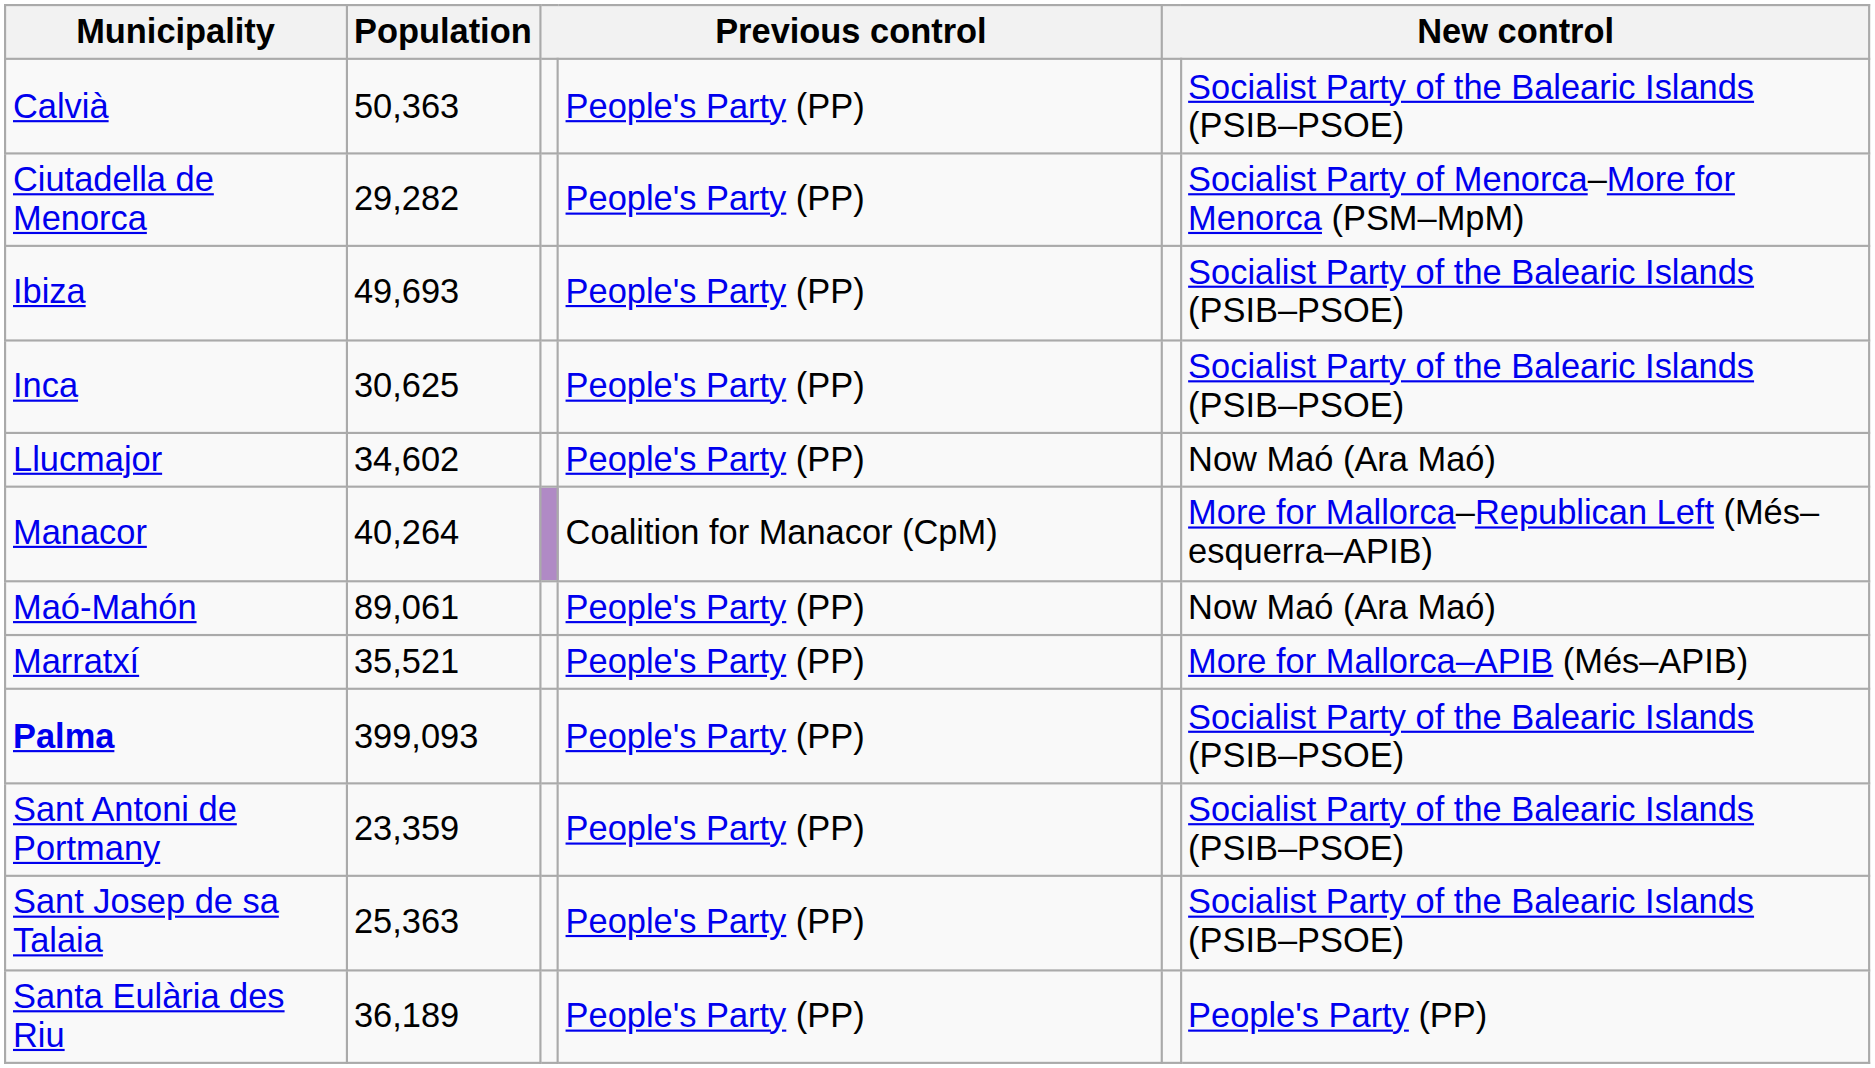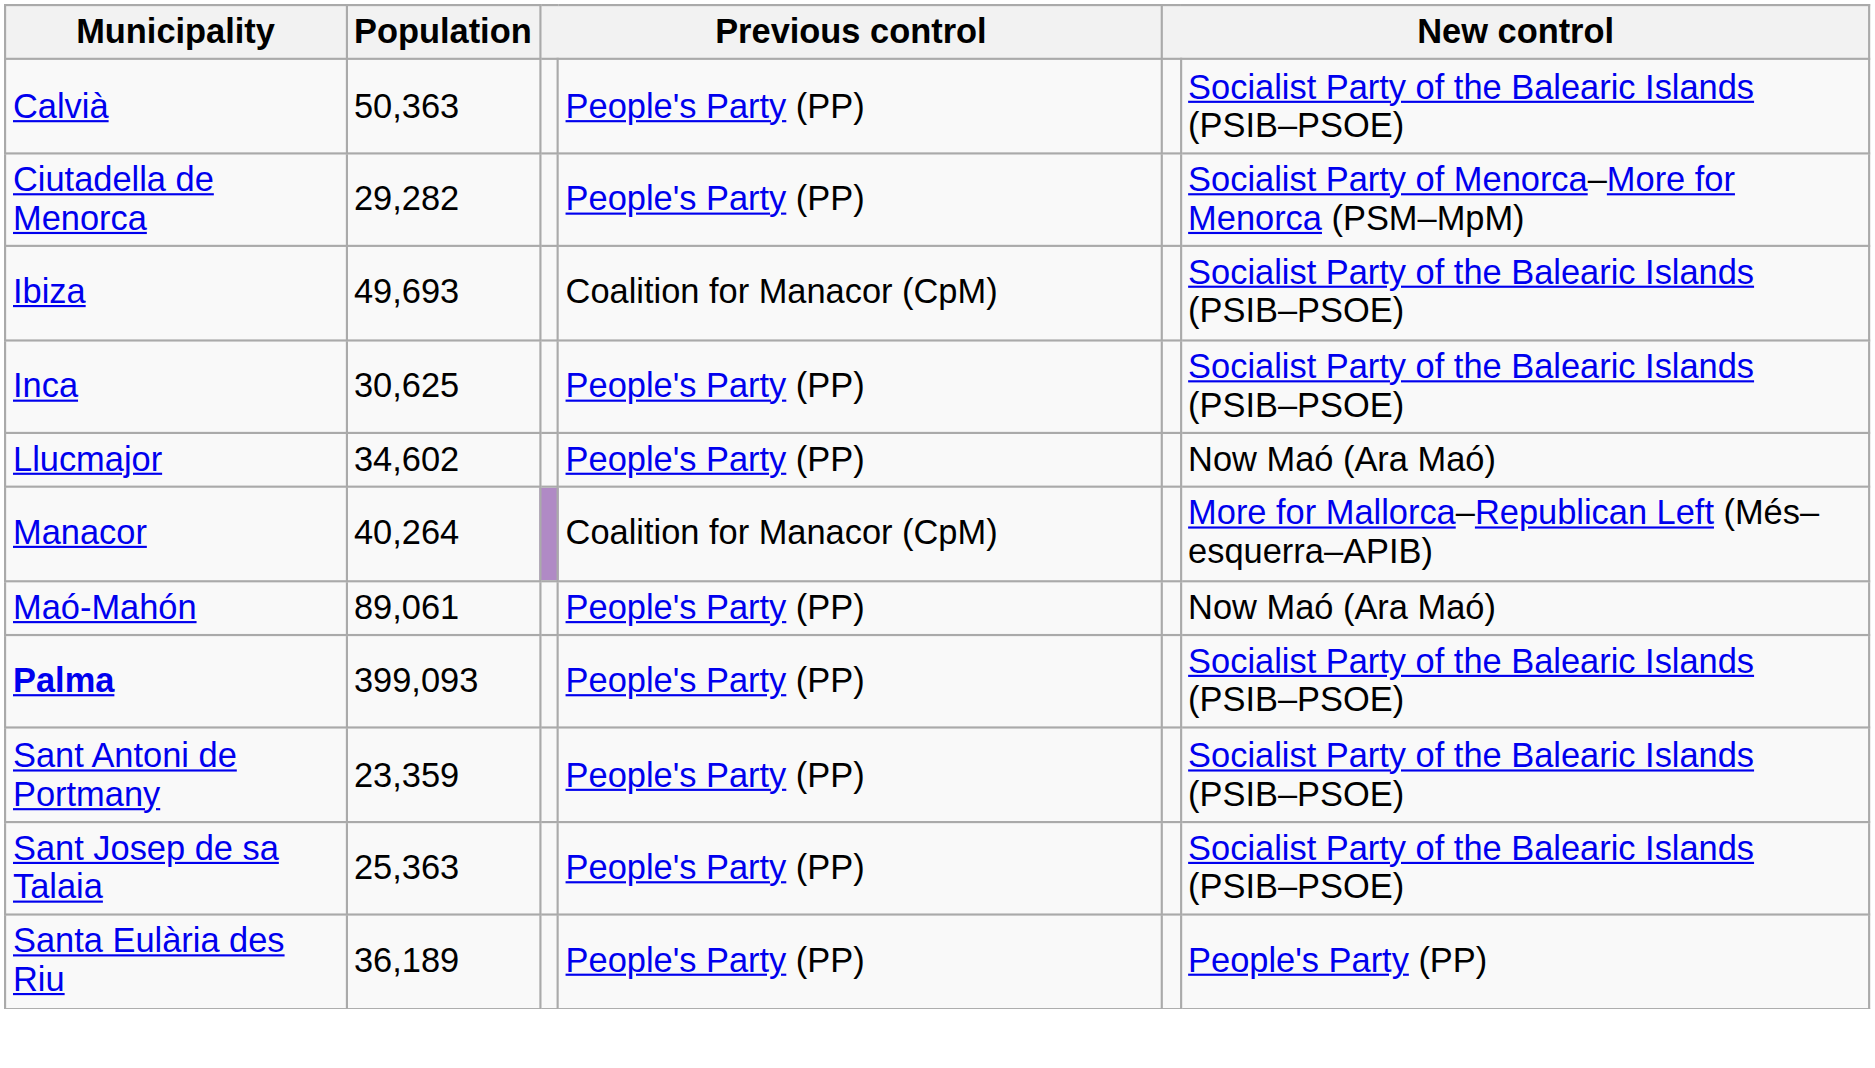(715, 292) People's Party (PP) -> (782, 292) Coalition for Manacor (CpM)
- row: (76, 661)
